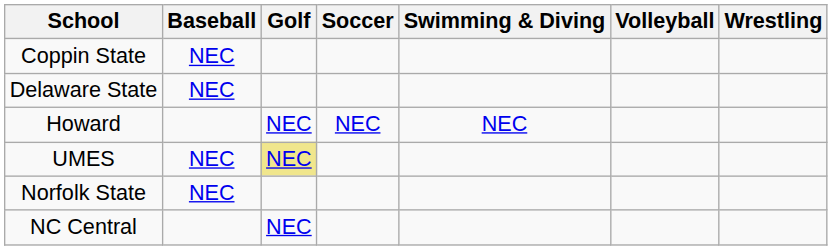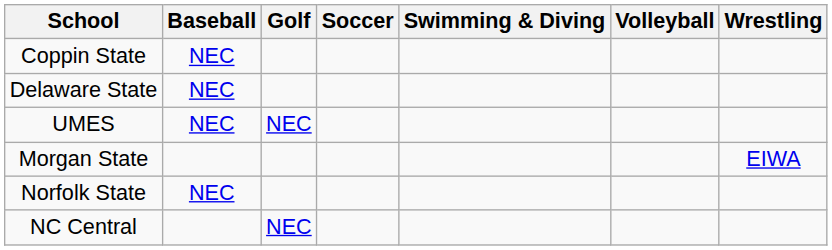- row: (83, 124)
(289, 158) khaki background -> (289, 124) no background
+ row: (83, 158)
